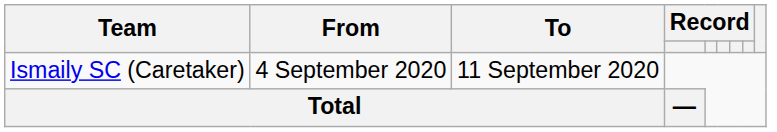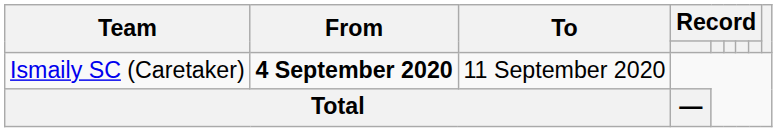(351, 70) normal -> (354, 70) bold
